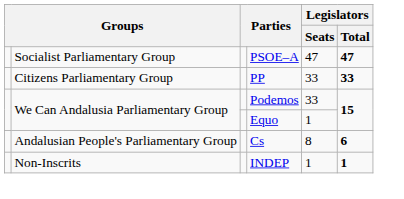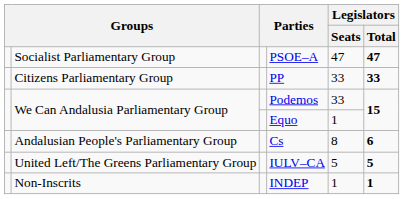+ row: (297, 162)
